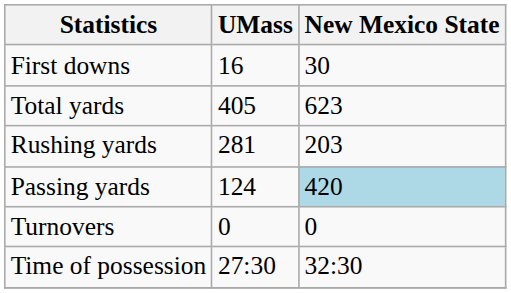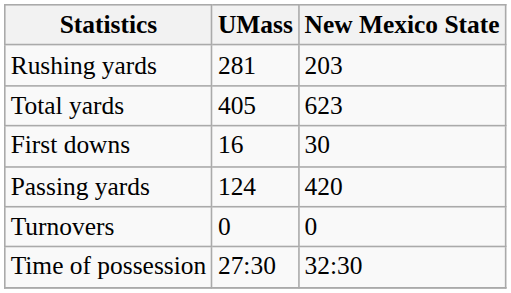rows swapped: (70, 65) <-> (84, 145)
(324, 186) lightblue background -> (324, 186) no background
